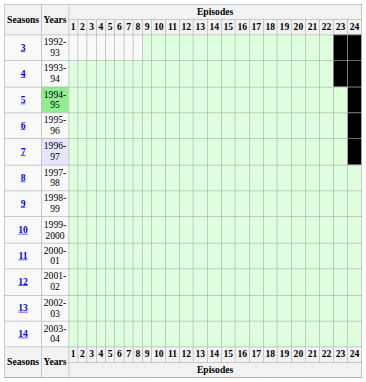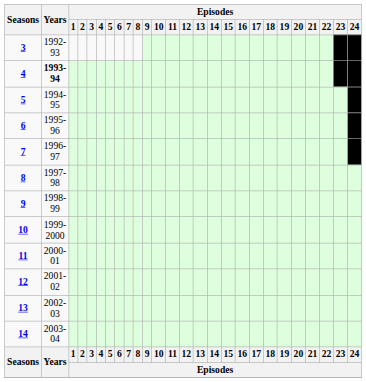(55, 73) normal -> (55, 73) bold
(55, 100) lightgreen background -> (55, 100) no background
(55, 152) lavender background -> (55, 152) no background
